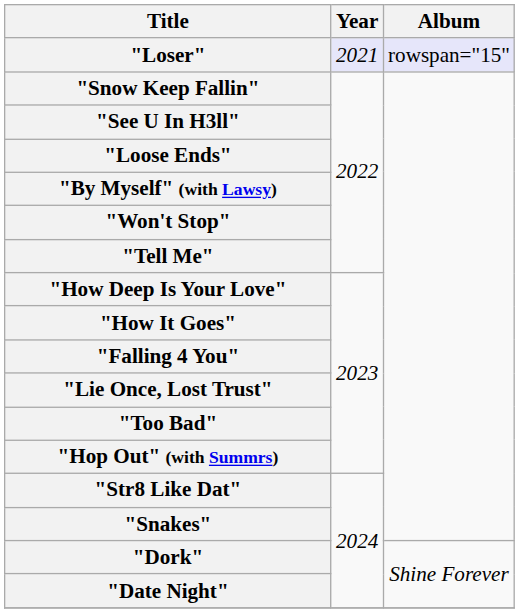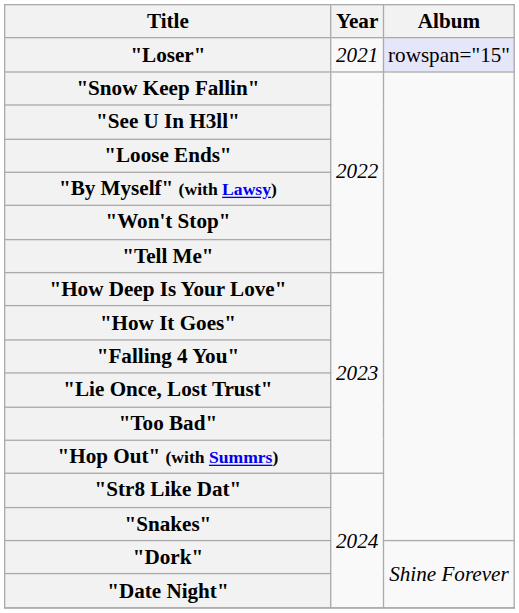(357, 54) lavender background -> (357, 54) no background
